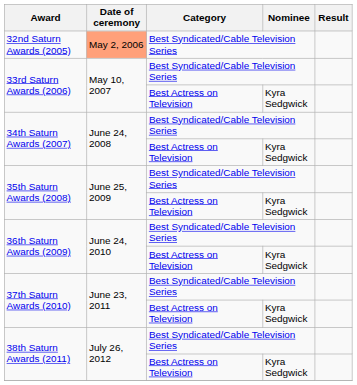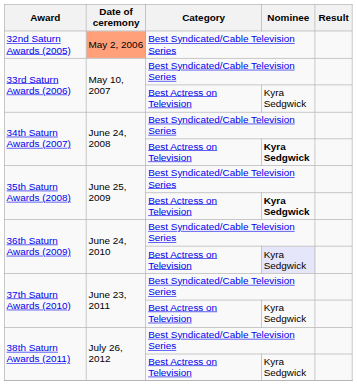(286, 152) normal -> (287, 152) bold
(286, 206) normal -> (287, 206) bold
(286, 259) no background -> (285, 259) lavender background
